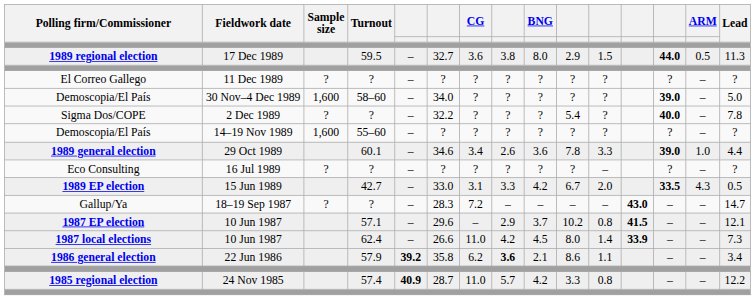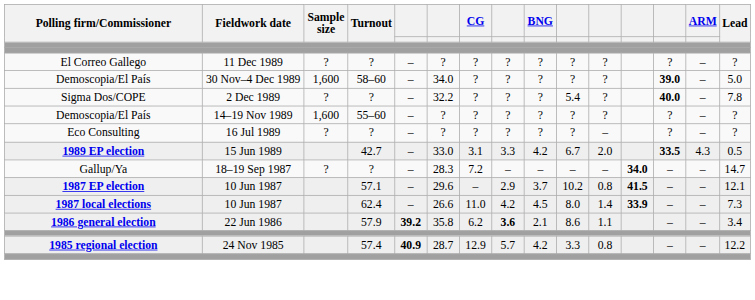- row: (103, 56)
- row: (103, 151)
(637, 204) 43.0 -> (637, 168) 34.0
(476, 280) 11.0 -> (476, 245) 12.9
